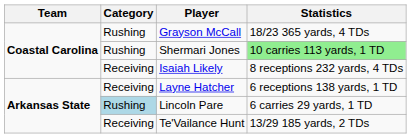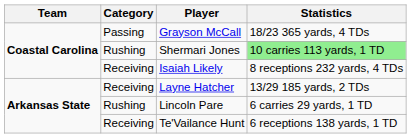(124, 32) Rushing -> (124, 32) Passing
(324, 87) 6 receptions 138 yards, 1 TD -> (309, 87) 13/29 185 yards, 2 TDs
(124, 105) lightblue background -> (124, 105) no background
(309, 123) 13/29 185 yards, 2 TDs -> (324, 123) 6 receptions 138 yards, 1 TD
